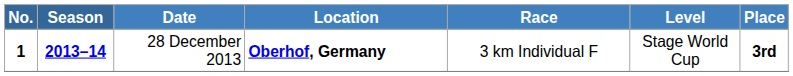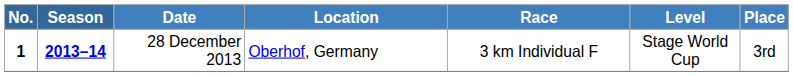(317, 51) bold -> (313, 51) normal
(764, 51) bold -> (764, 51) normal
